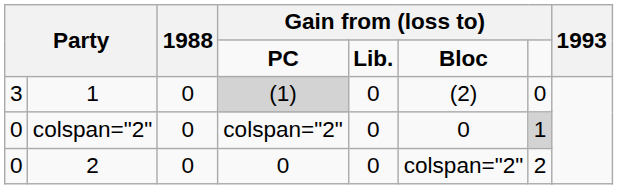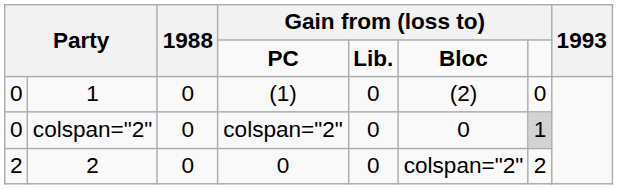(16, 93) 3 -> (16, 93) 0
(283, 93) lightgrey background -> (283, 93) no background
(16, 165) 0 -> (16, 165) 2
